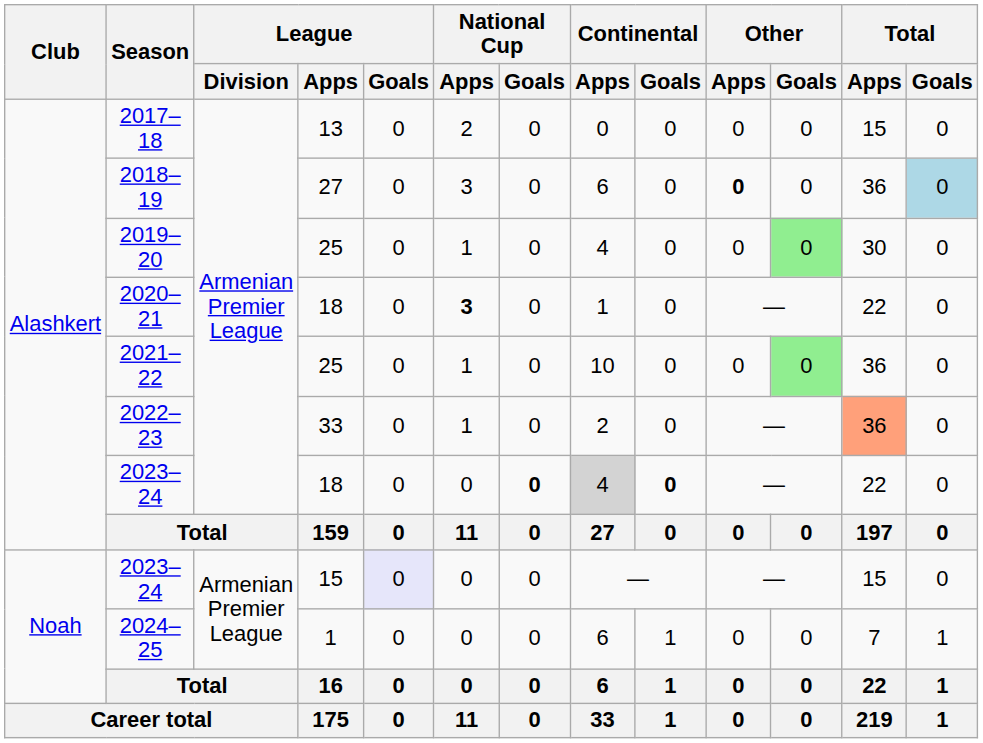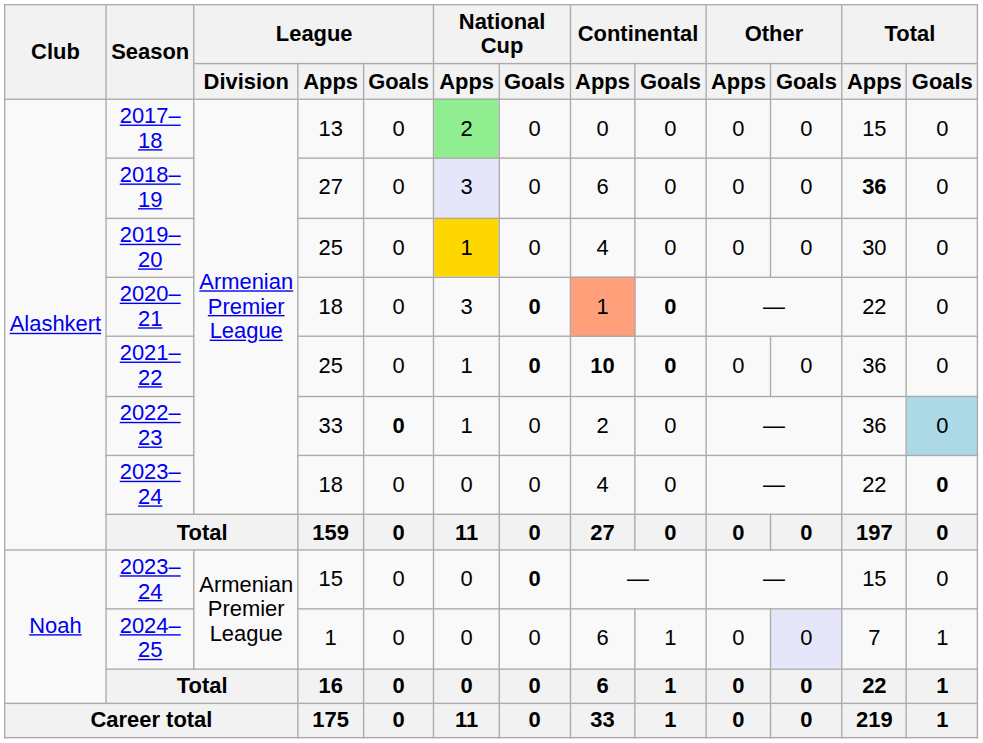(467, 128) no background -> (467, 128) lightgreen background
(467, 187) no background -> (467, 187) lavender background
(738, 187) bold -> (738, 187) normal
(874, 187) normal -> (874, 187) bold
(942, 187) lightblue background -> (942, 187) no background
(467, 247) no background -> (467, 247) gold background
(806, 247) lightgreen background -> (806, 247) no background
(467, 306) bold -> (467, 306) normal
(535, 306) normal -> (535, 306) bold
(602, 306) no background -> (602, 306) lightsalmon background
(670, 306) normal -> (670, 306) bold
(535, 366) normal -> (535, 366) bold
(602, 366) normal -> (602, 366) bold
(670, 366) normal -> (670, 366) bold
(806, 366) lightgreen background -> (806, 366) no background
(399, 425) normal -> (399, 425) bold
(874, 425) lightsalmon background -> (874, 425) no background
(942, 425) no background -> (942, 425) lightblue background
(535, 484) bold -> (535, 484) normal
(602, 484) lightgrey background -> (602, 484) no background
(670, 484) bold -> (670, 484) normal
(942, 484) normal -> (942, 484) bold
(399, 579) lavender background -> (399, 579) no background
(535, 579) normal -> (535, 579) bold
(806, 638) no background -> (806, 638) lavender background
